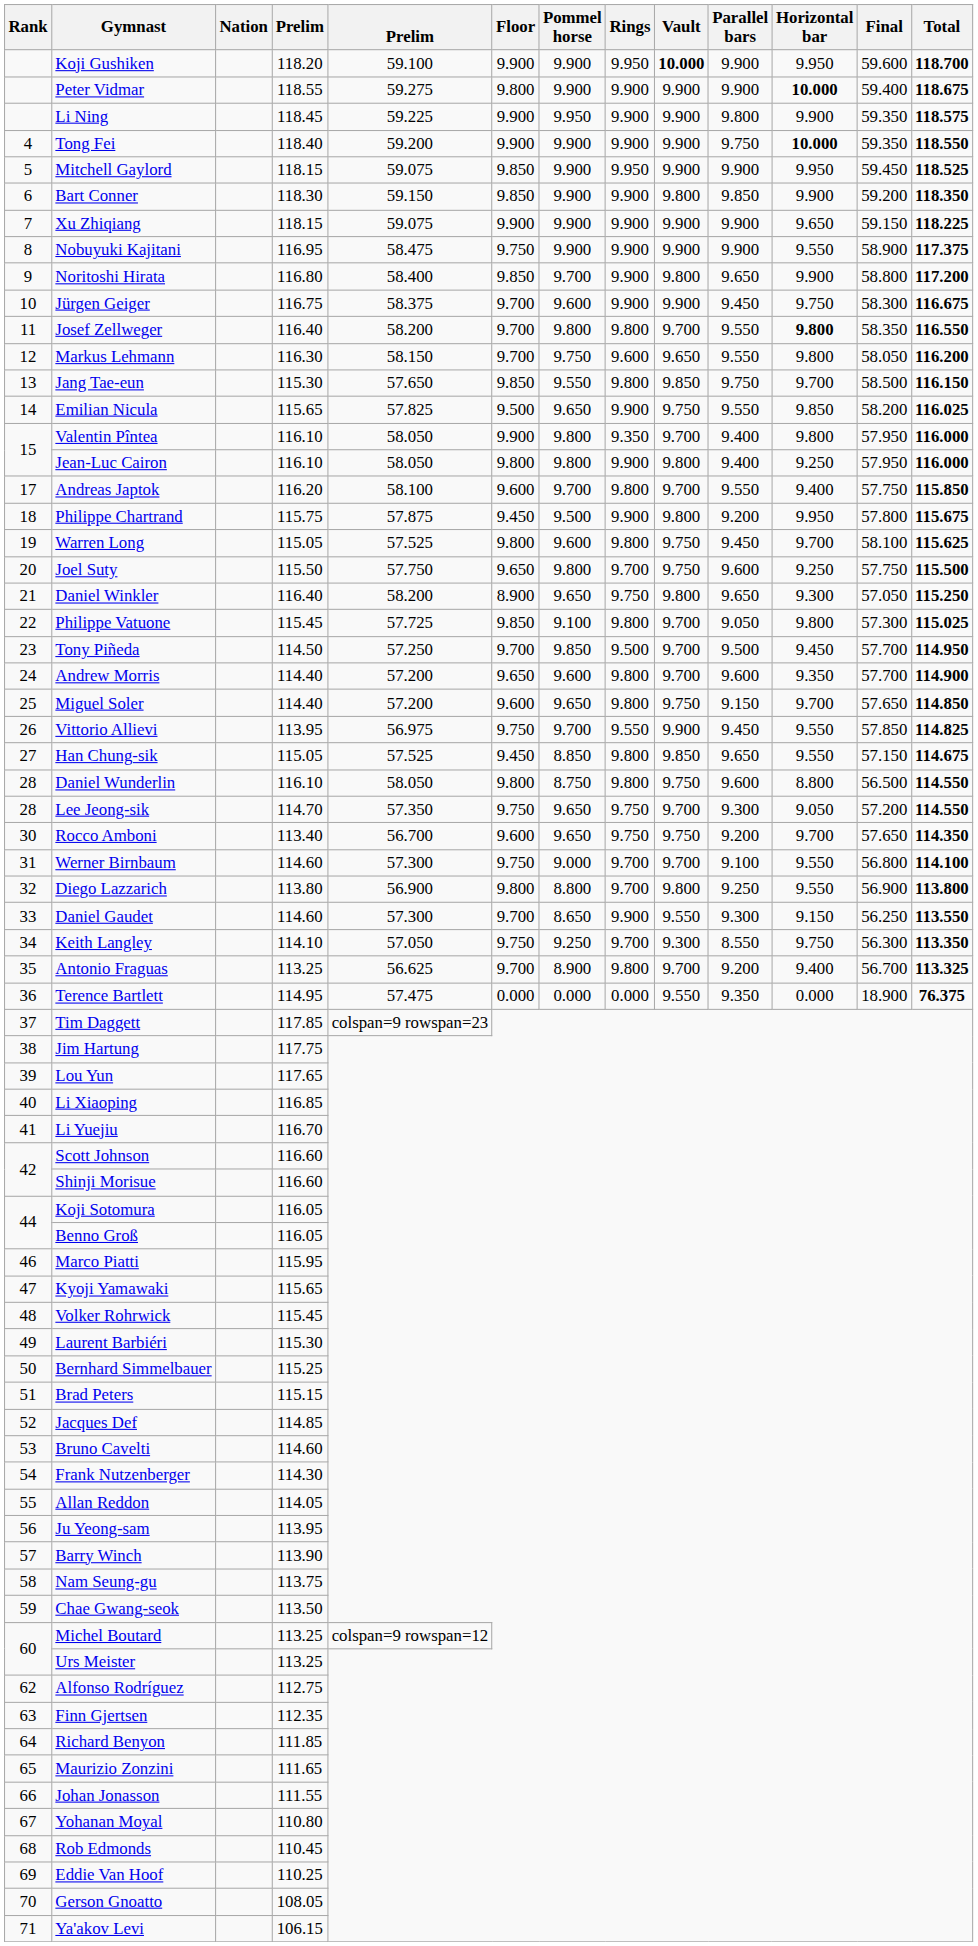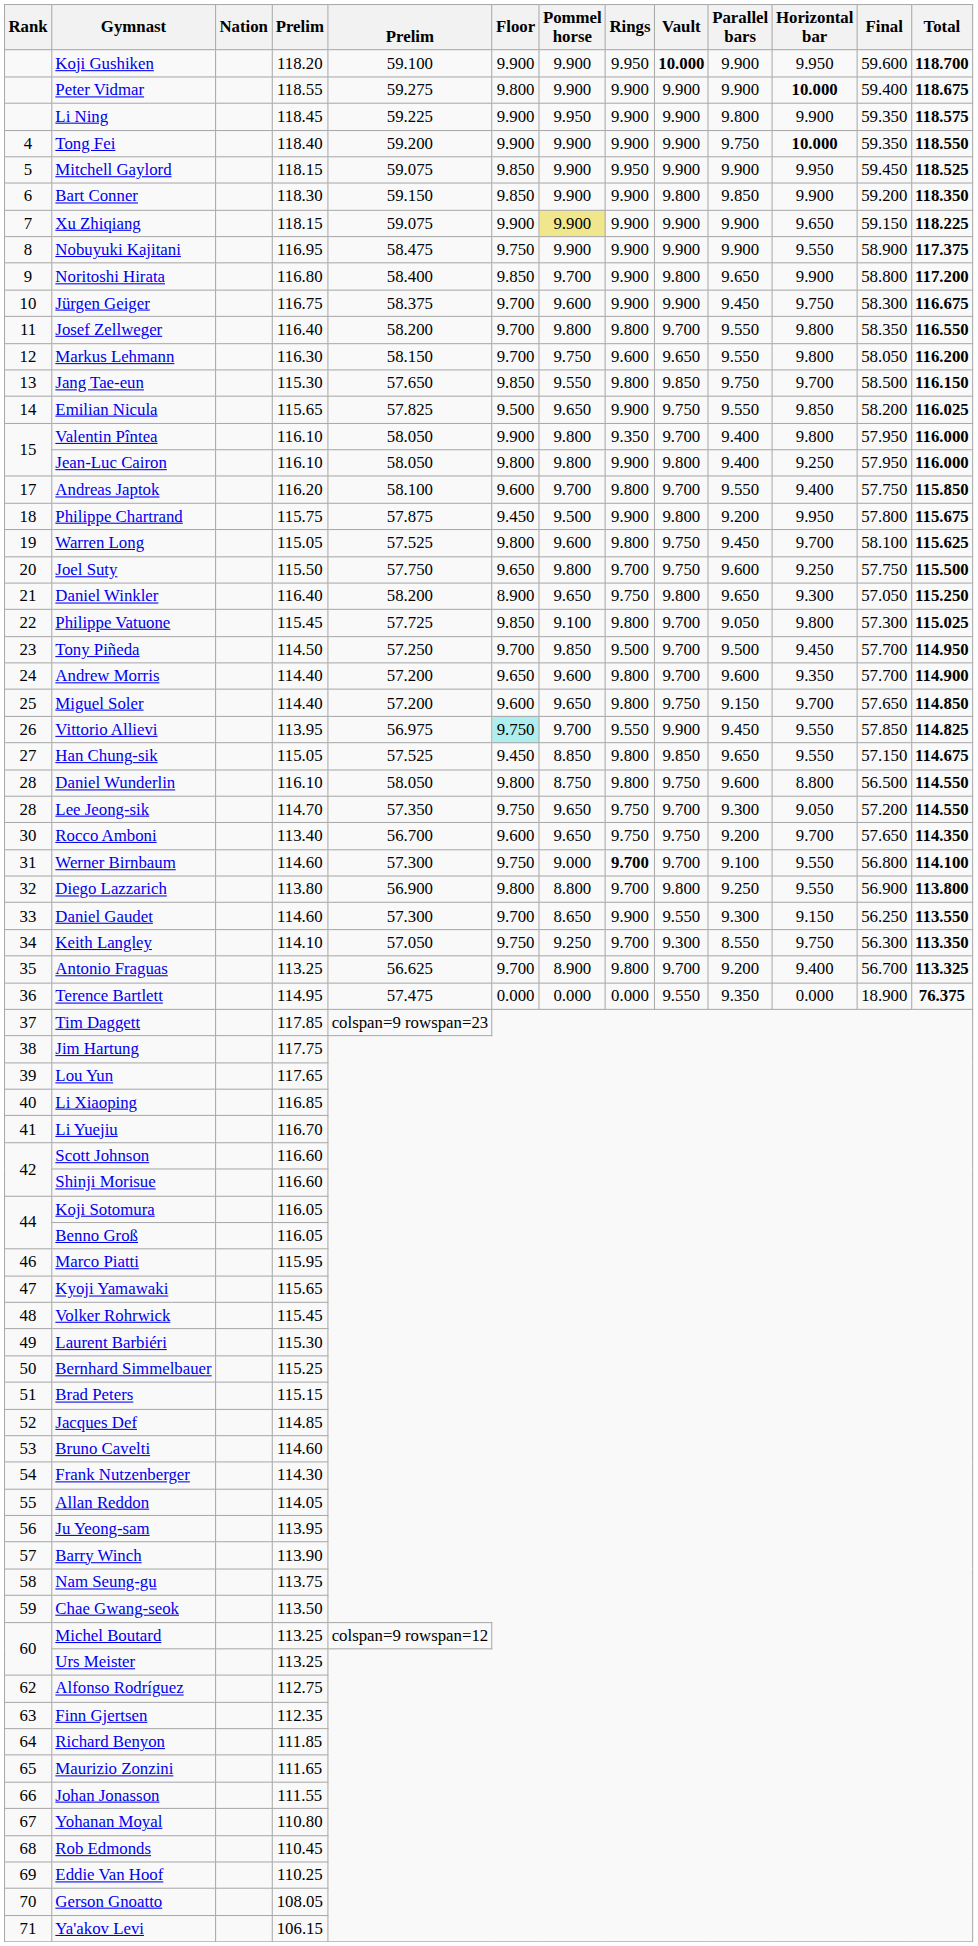(572, 223) no background -> (572, 223) khaki background
(815, 329) bold -> (815, 329) normal
(516, 729) no background -> (516, 729) paleturquoise background
(630, 862) normal -> (630, 862) bold
